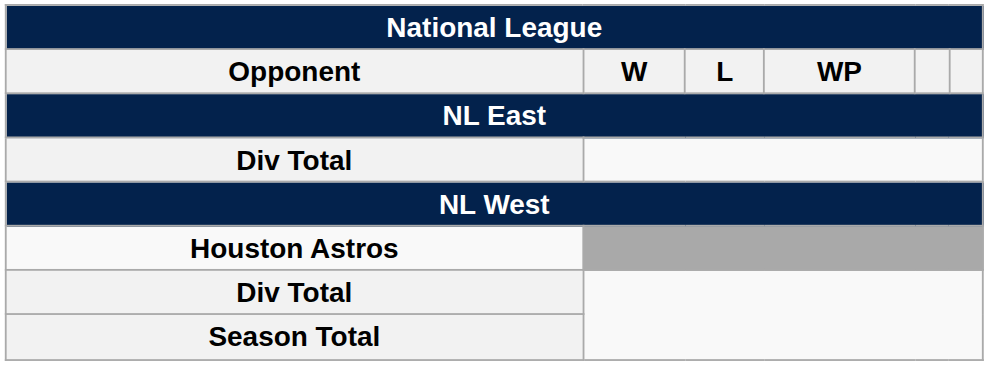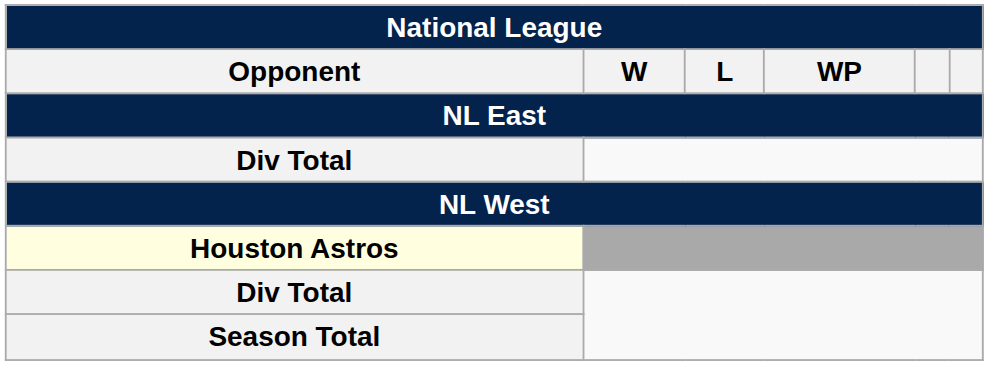(294, 249) no background -> (294, 249) lightyellow background
